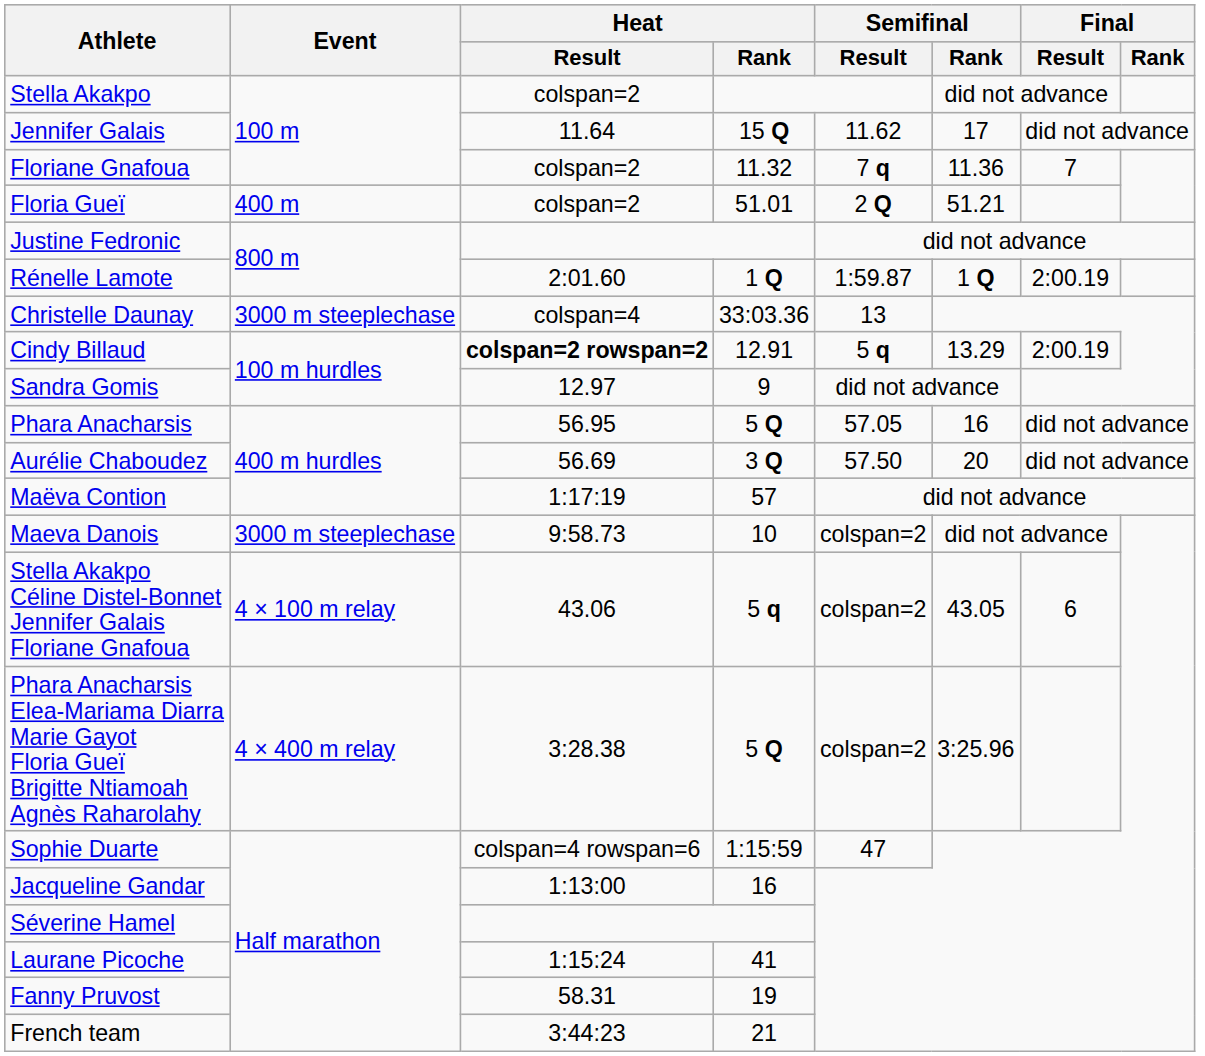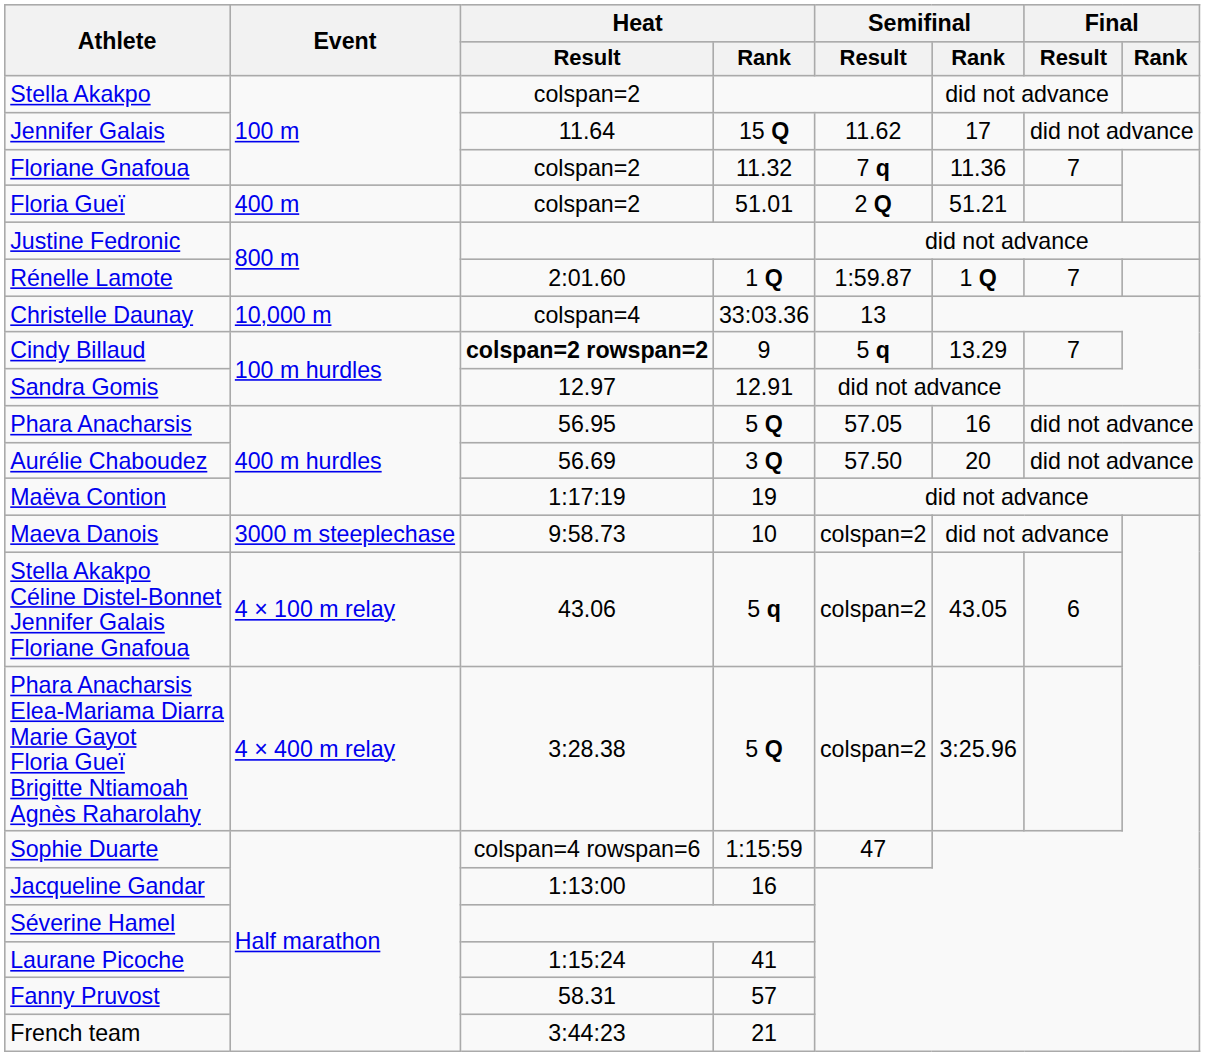(1070, 278) 2:00.19 -> (1073, 278) 7
(345, 314) 3000 m steeplechase -> (283, 314) 10,000 m
(764, 351) 12.91 -> (764, 351) 9
(1070, 351) 2:00.19 -> (1073, 351) 7
(764, 388) 9 -> (764, 388) 12.91
(764, 498) 57 -> (764, 498) 19
(764, 997) 19 -> (764, 997) 57
